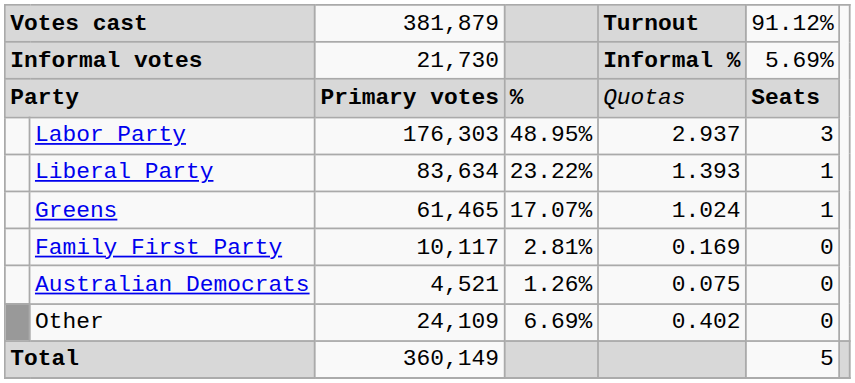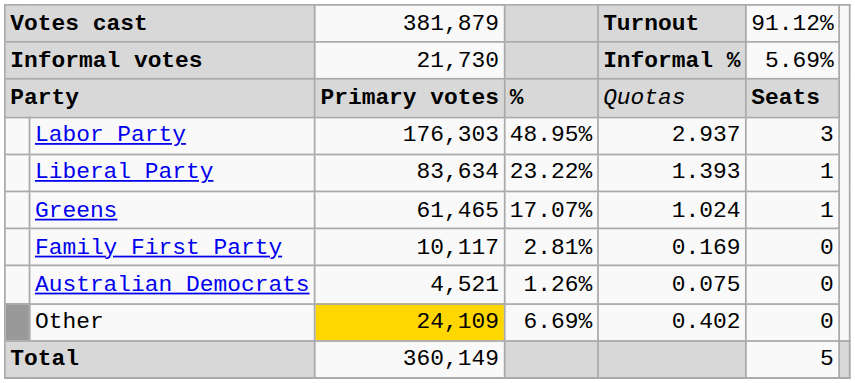(458, 322) no background -> (458, 322) gold background
